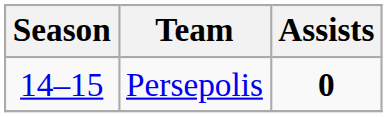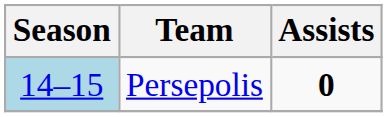(62, 83) no background -> (62, 83) lightblue background
